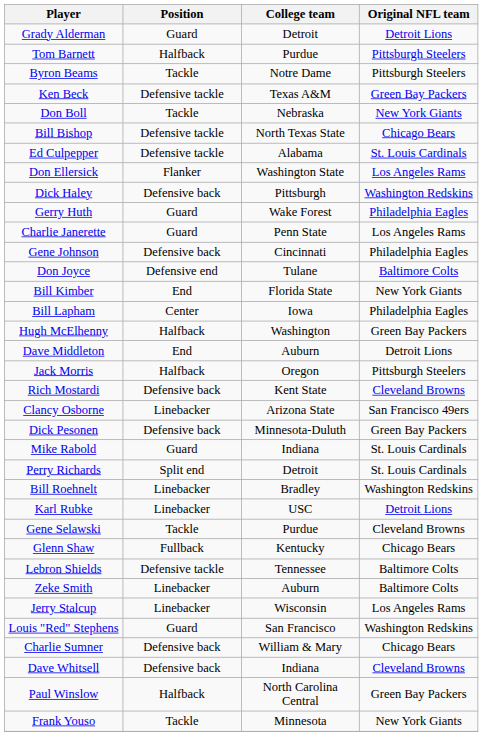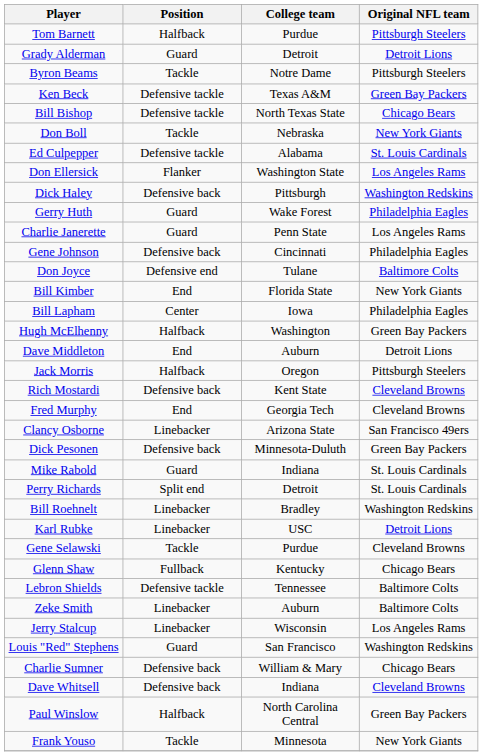rows swapped: (64, 34) <-> (64, 53)
rows swapped: (64, 133) <-> (64, 113)
+ row: (64, 410)
